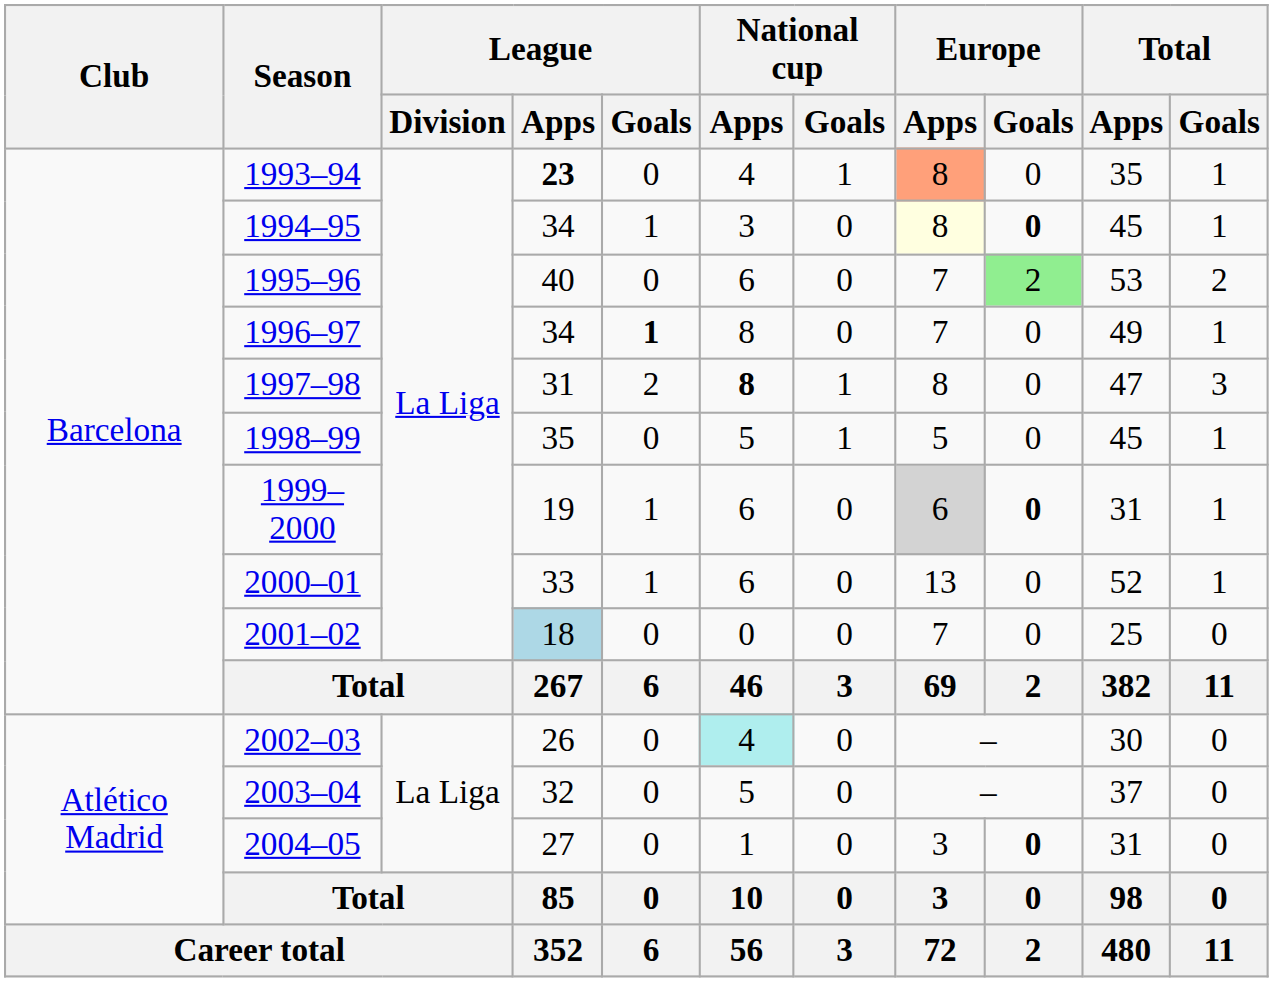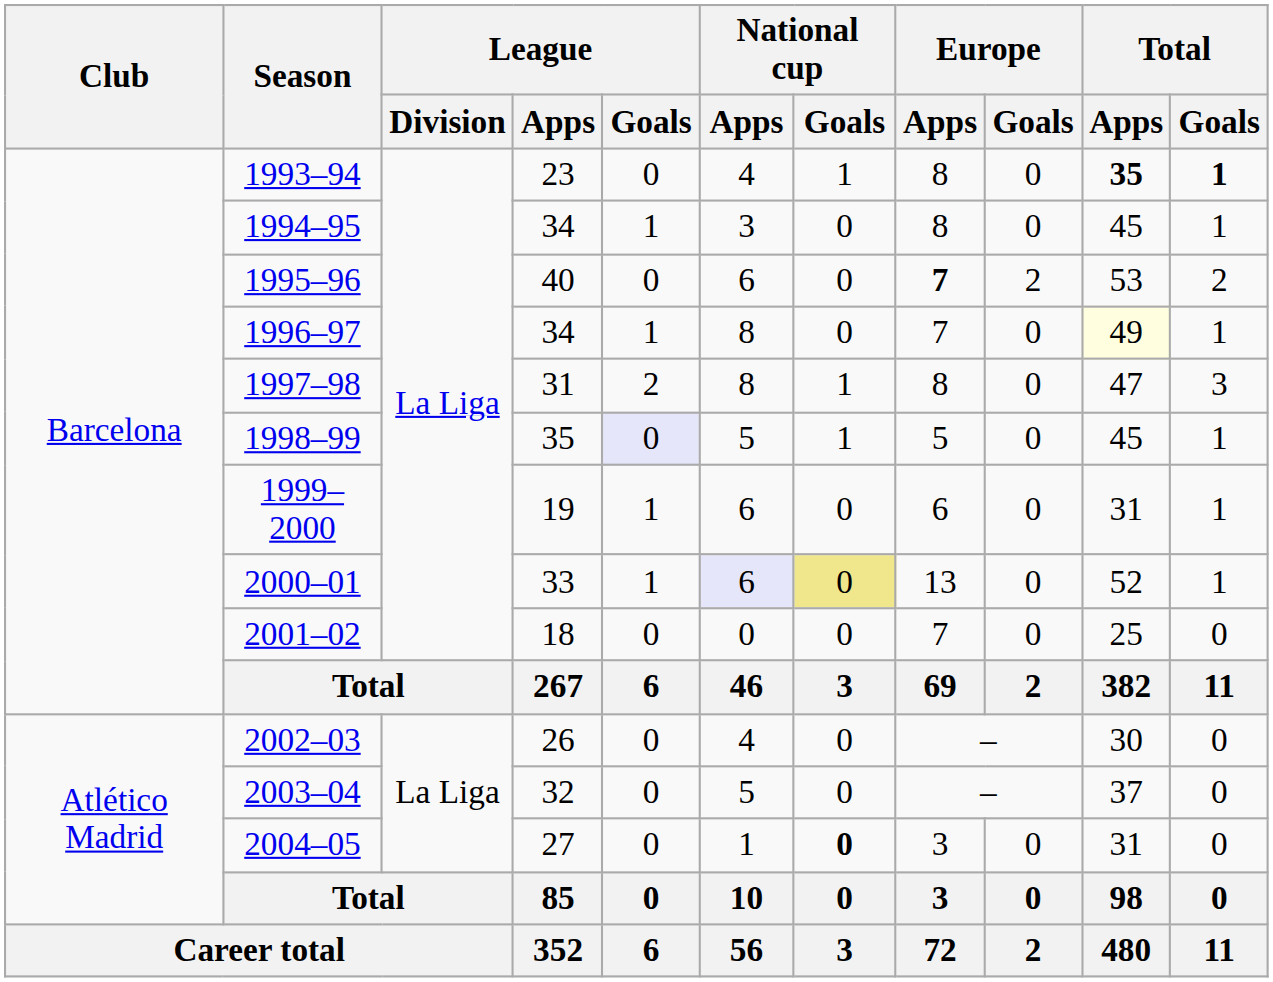(558, 173) bold -> (558, 173) normal
(940, 173) lightsalmon background -> (940, 173) no background
(1126, 173) normal -> (1126, 173) bold
(1219, 173) normal -> (1219, 173) bold
(940, 226) lightyellow background -> (940, 226) no background
(1033, 226) bold -> (1033, 226) normal
(940, 279) normal -> (940, 279) bold
(1033, 279) lightgreen background -> (1033, 279) no background
(651, 332) bold -> (651, 332) normal
(1126, 332) no background -> (1126, 332) lightyellow background
(746, 385) bold -> (746, 385) normal
(651, 437) no background -> (651, 437) lavender background
(940, 509) lightgrey background -> (940, 509) no background
(1033, 509) bold -> (1033, 509) normal
(746, 580) no background -> (746, 580) lavender background
(844, 580) no background -> (844, 580) khaki background
(558, 633) lightblue background -> (558, 633) no background
(746, 739) paleturquoise background -> (746, 739) no background
(844, 844) normal -> (844, 844) bold
(1033, 844) bold -> (1033, 844) normal
